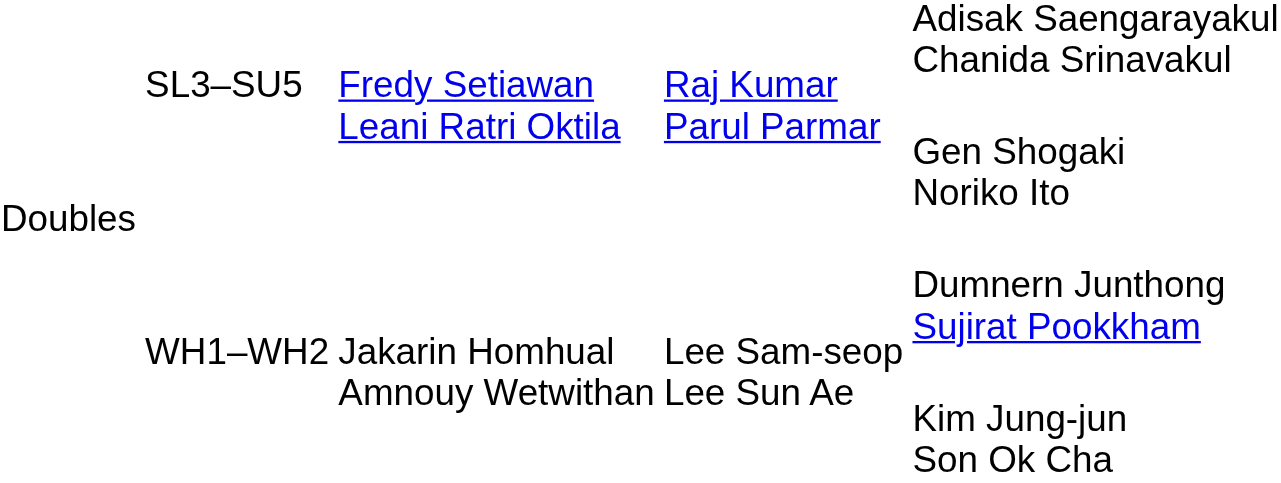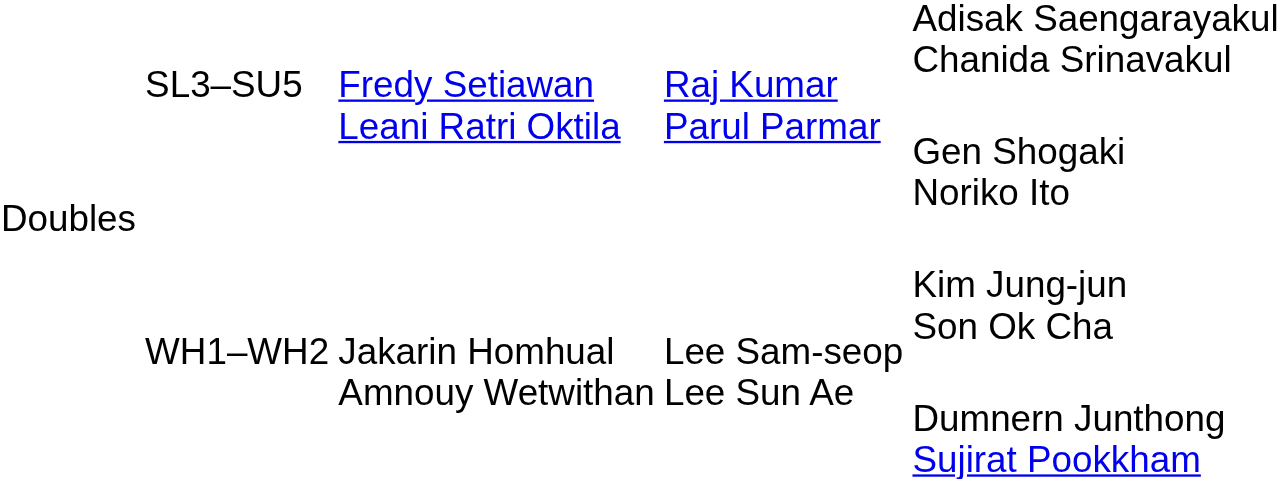(1069, 305) Dumnern Junthong Sujirat Pookkham -> (1020, 305) Kim Jung-jun Son Ok Cha
(1020, 439) Kim Jung-jun Son Ok Cha -> (1069, 439) Dumnern Junthong Sujirat Pookkham
